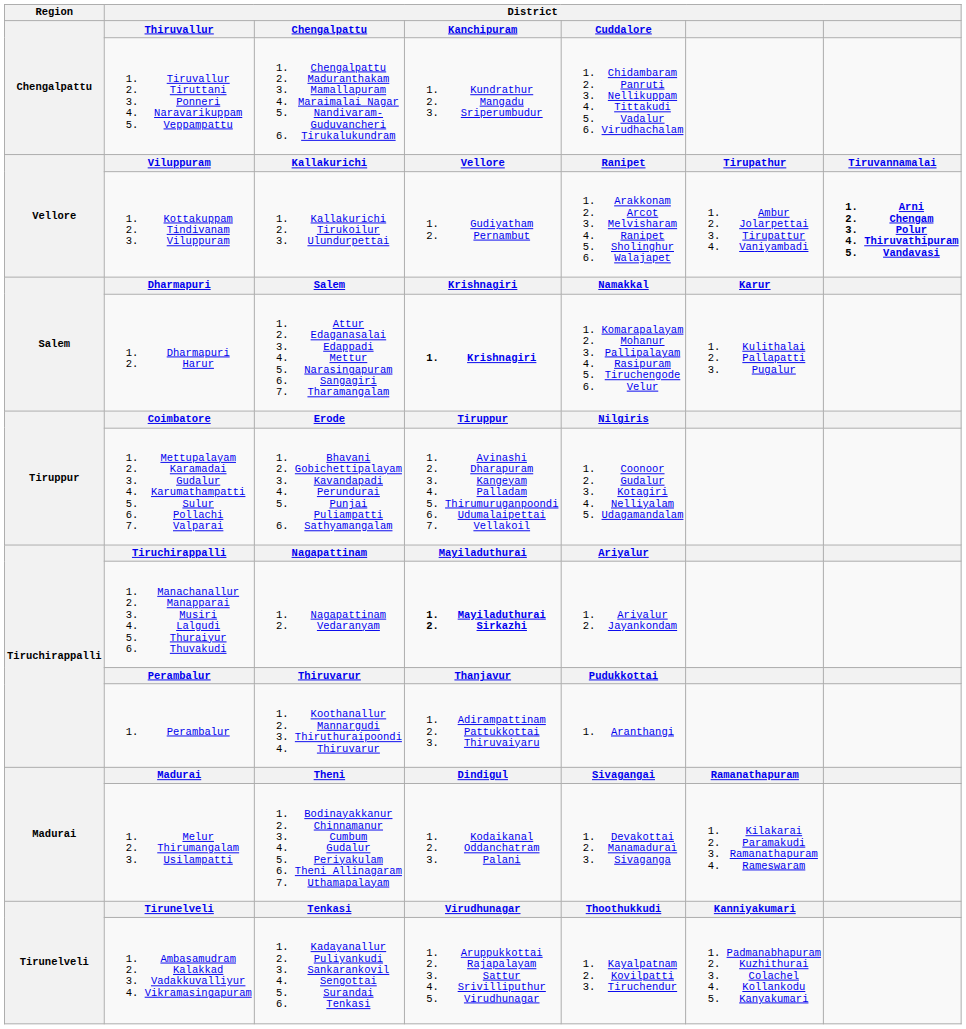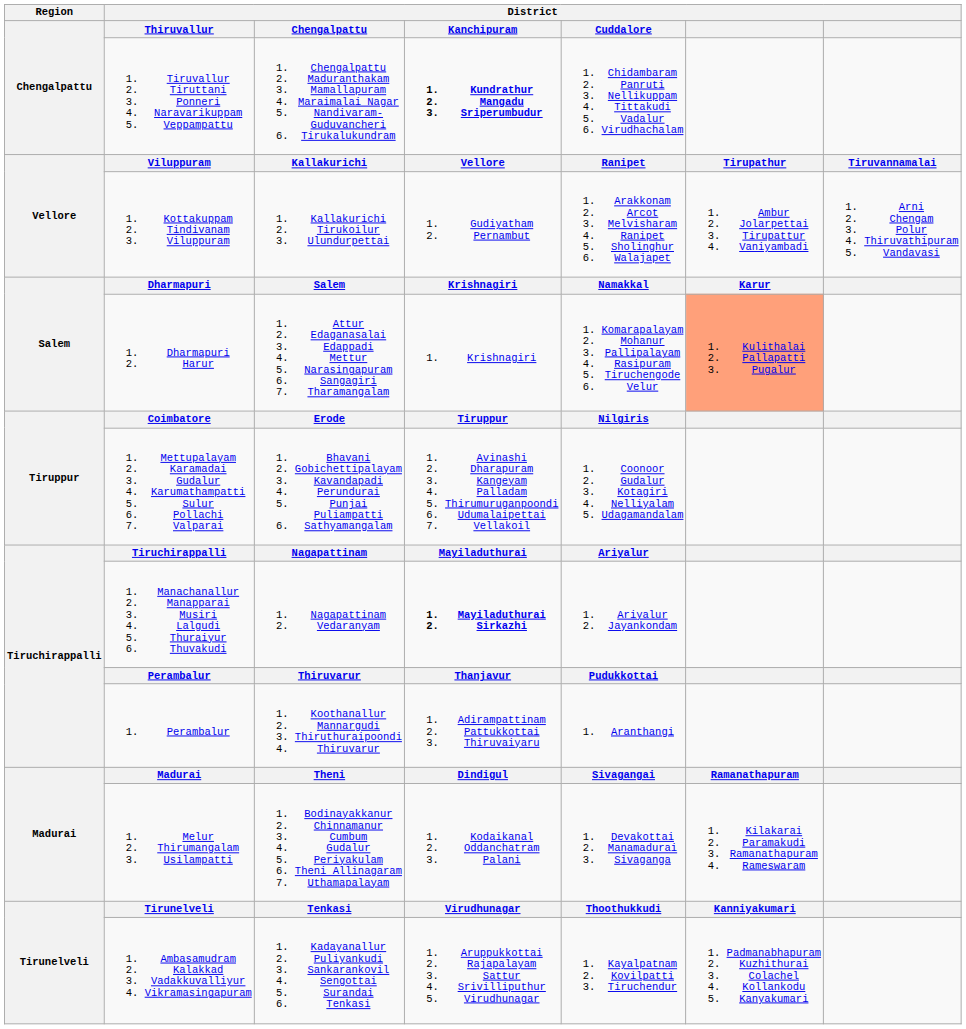(483, 102) normal -> (483, 102) bold
(892, 230) bold -> (892, 230) normal
(483, 358) bold -> (483, 358) normal
(755, 358) no background -> (755, 358) lightsalmon background
